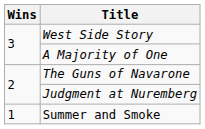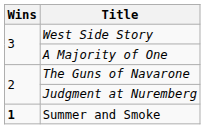(11, 114) normal -> (11, 114) bold
